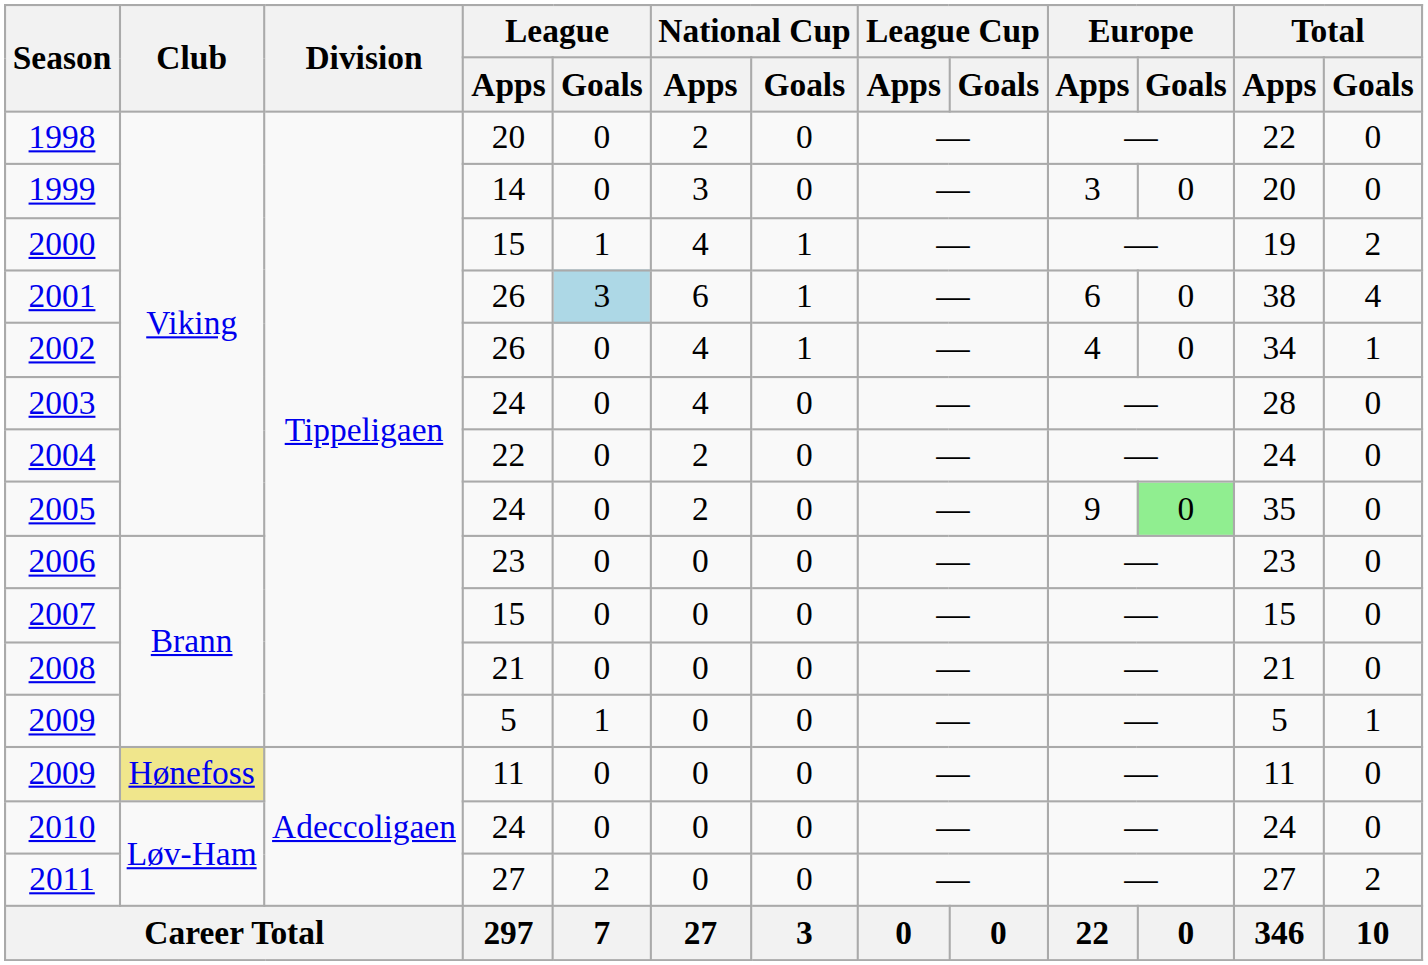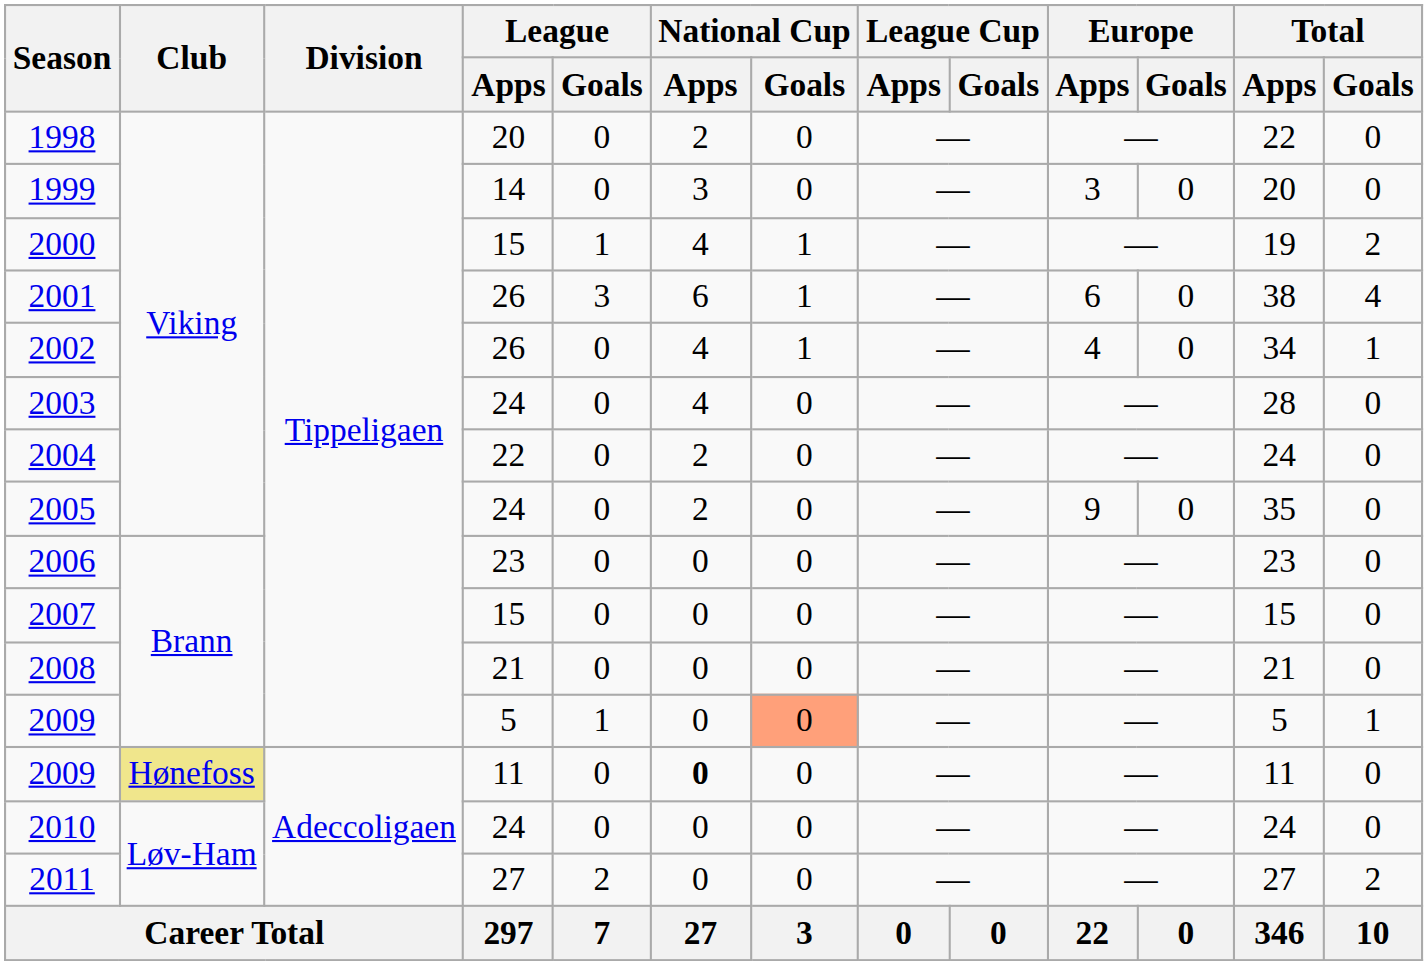(602, 296) lightblue background -> (602, 296) no background
(1186, 508) lightgreen background -> (1186, 508) no background
(804, 720) no background -> (804, 720) lightsalmon background
(700, 773) normal -> (700, 773) bold
